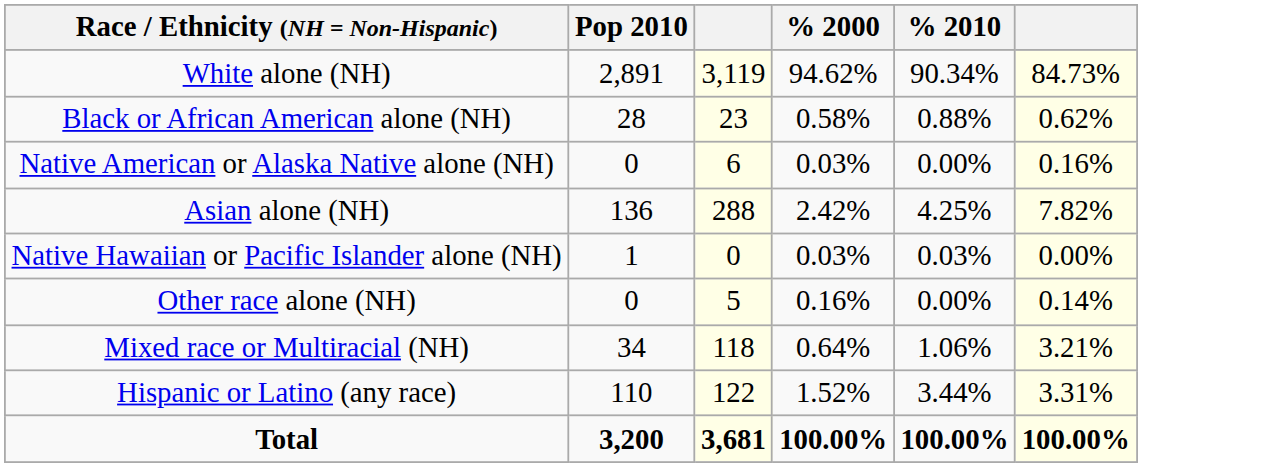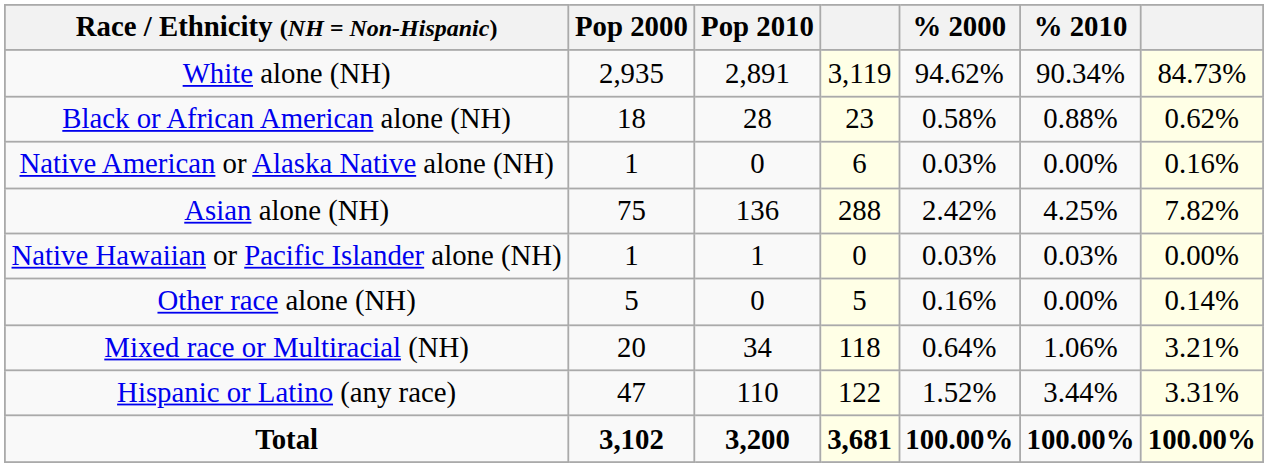+ column: (631, 27)
